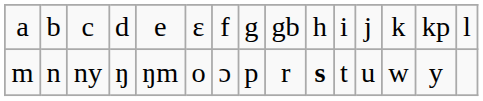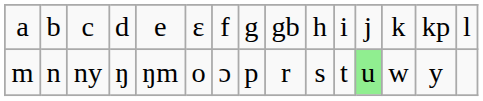(320, 71) bold -> (320, 71) normal
(368, 71) no background -> (368, 71) lightgreen background
